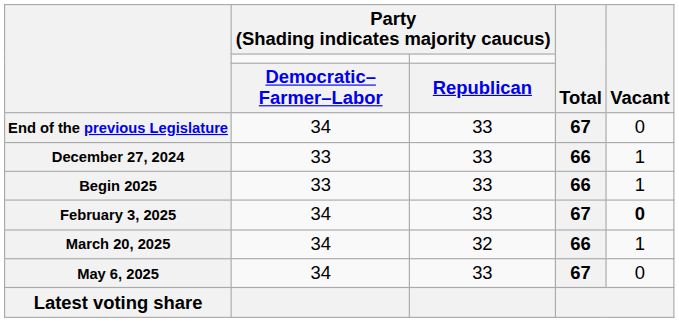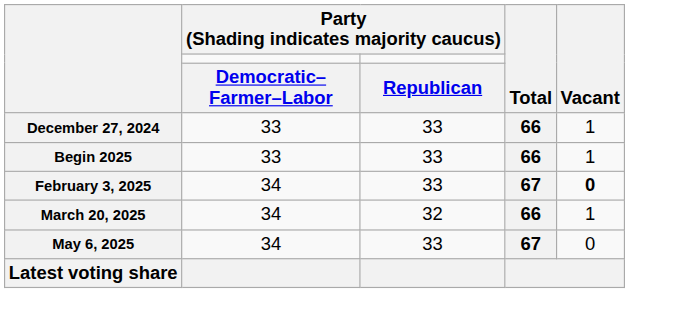- row: (118, 127)
